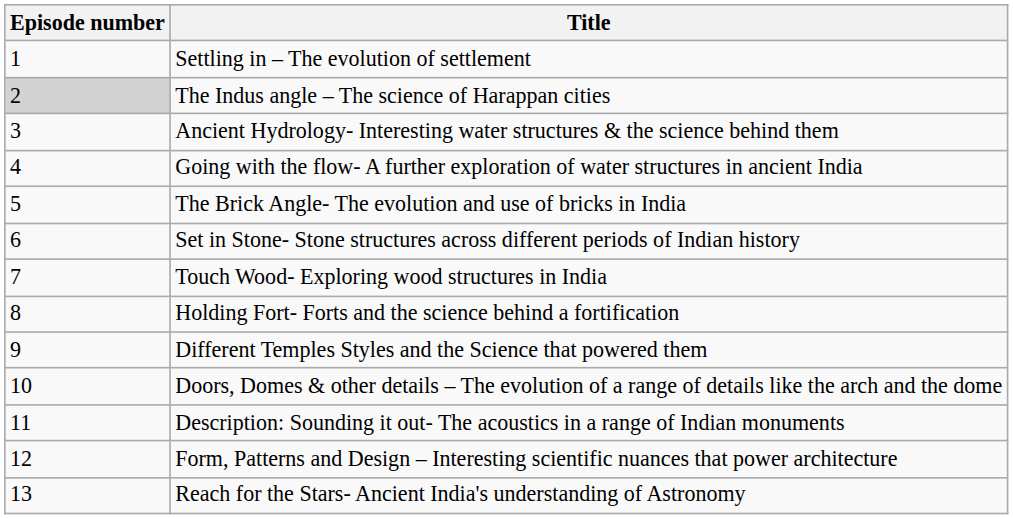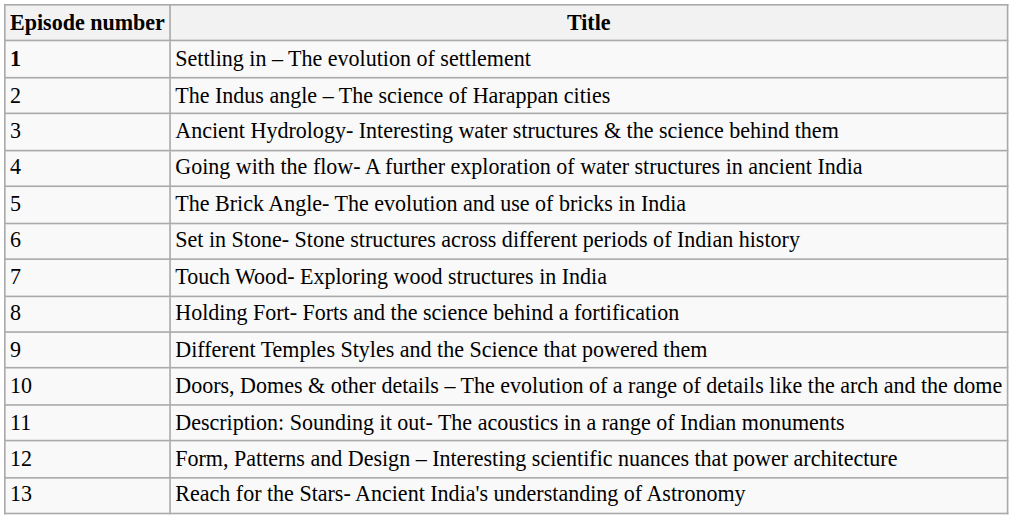(16, 58) normal -> (16, 58) bold
(16, 94) lightgrey background -> (16, 94) no background
